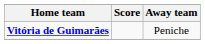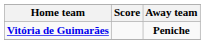(171, 30) normal -> (171, 30) bold
